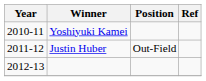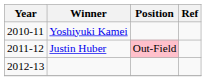(155, 48) no background -> (155, 48) pink background
